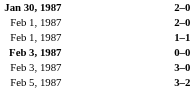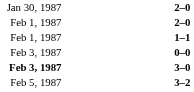(33, 7) bold -> (34, 7) normal
(35, 52) bold -> (36, 52) normal
(36, 67) normal -> (35, 67) bold
